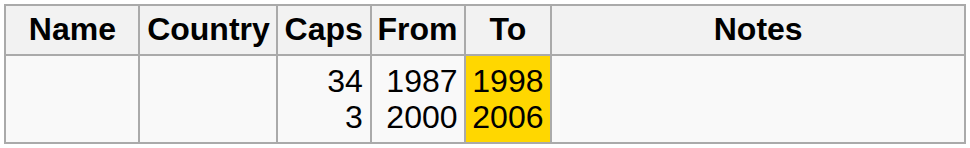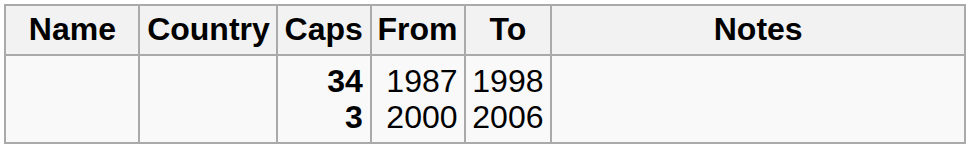(345, 98) normal -> (345, 98) bold
(508, 98) gold background -> (508, 98) no background
